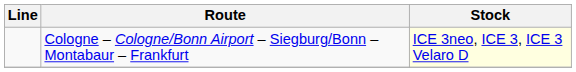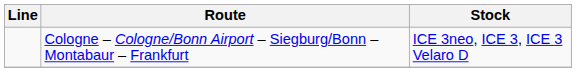(488, 47) lightyellow background -> (488, 47) no background
